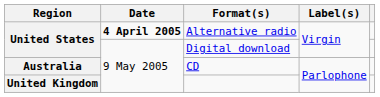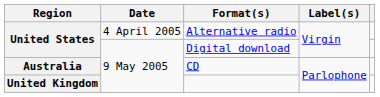(142, 31) bold -> (142, 31) normal
